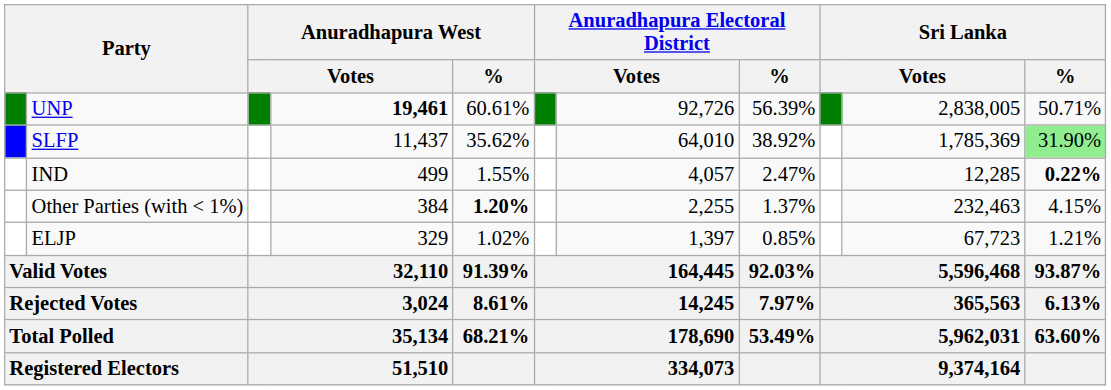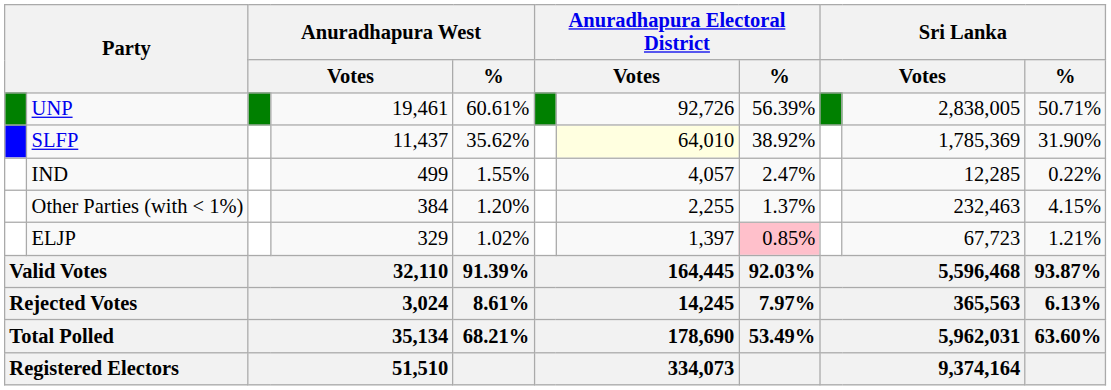(420, 108) bold -> (420, 108) normal
(706, 141) no background -> (706, 141) lightyellow background
(1070, 141) lightgreen background -> (1070, 141) no background
(1073, 173) bold -> (1075, 173) normal
(501, 206) bold -> (503, 206) normal
(789, 238) no background -> (789, 238) pink background
